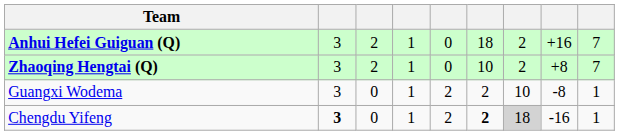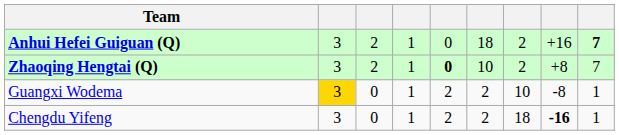(596, 42) normal -> (596, 42) bold
(448, 67) normal -> (448, 67) bold
(337, 92) no background -> (337, 92) gold background
(337, 117) bold -> (337, 117) normal
(485, 117) bold -> (485, 117) normal
(522, 117) lightgrey background -> (522, 117) no background
(559, 117) normal -> (559, 117) bold
